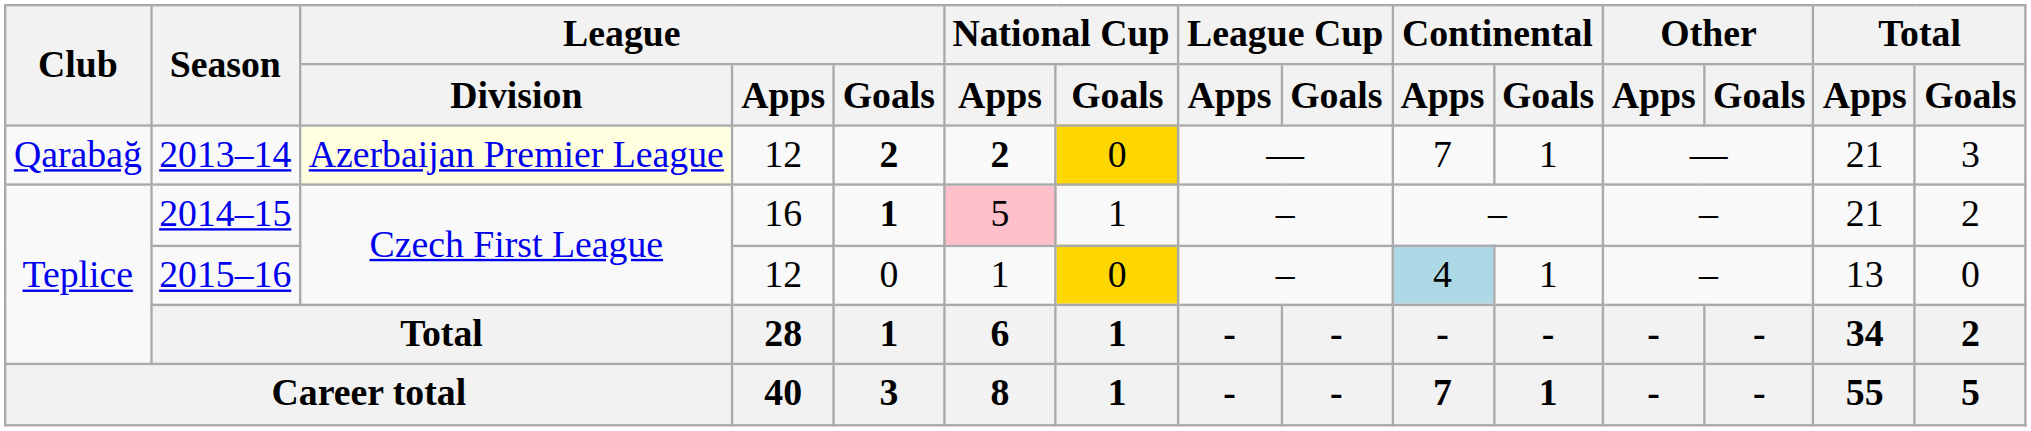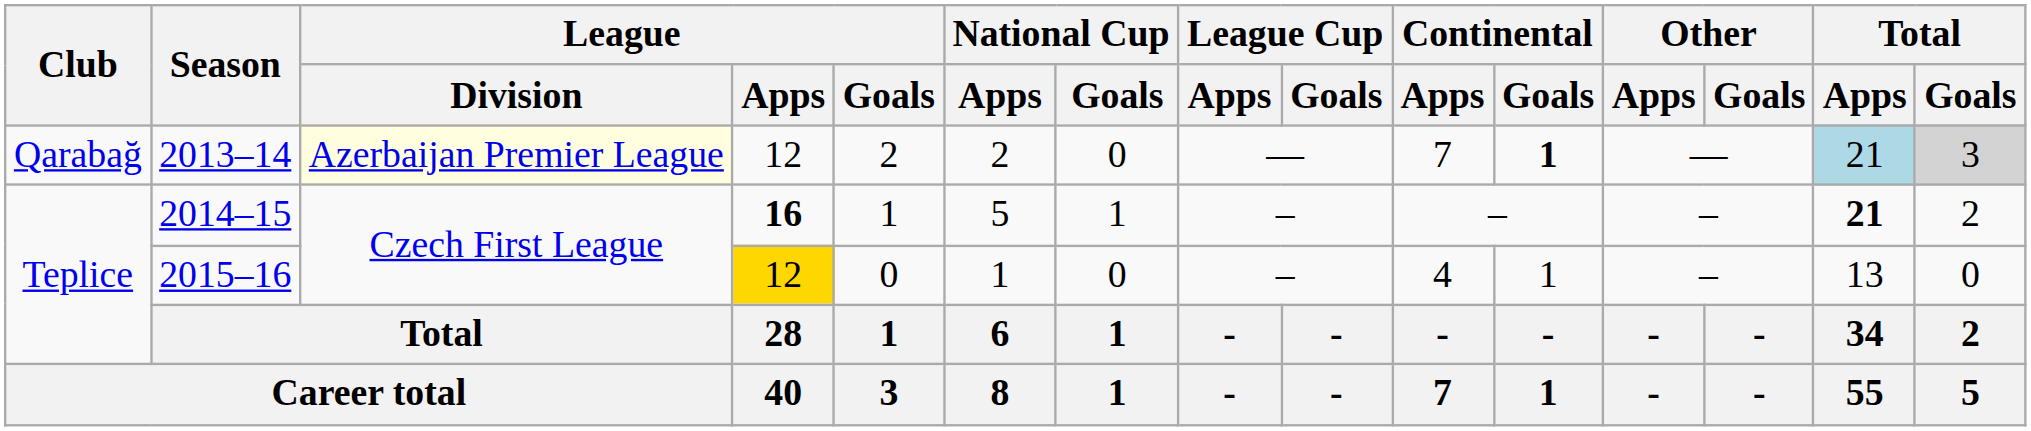(889, 154) bold -> (889, 154) normal
(1000, 154) bold -> (1000, 154) normal
(1117, 154) gold background -> (1117, 154) no background
(1548, 154) normal -> (1548, 154) bold
(1865, 154) no background -> (1865, 154) lightblue background
(1970, 154) no background -> (1970, 154) lightgrey background
(783, 214) normal -> (783, 214) bold
(889, 214) bold -> (889, 214) normal
(1000, 214) pink background -> (1000, 214) no background
(1865, 214) normal -> (1865, 214) bold
(783, 273) no background -> (783, 273) gold background
(1117, 273) gold background -> (1117, 273) no background
(1443, 273) lightblue background -> (1443, 273) no background
